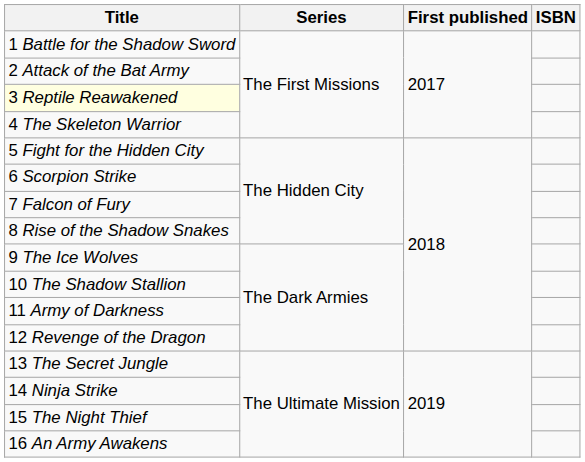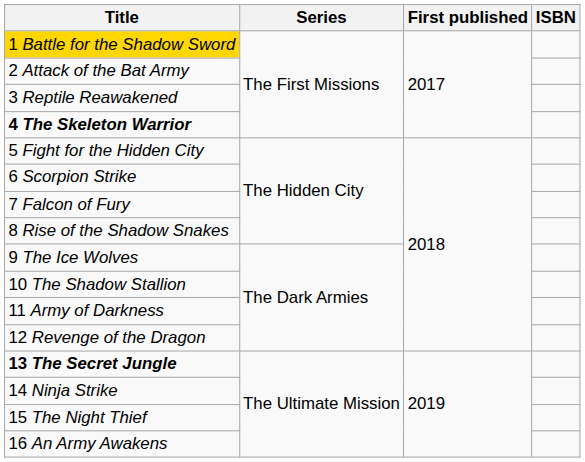(122, 44) no background -> (122, 44) gold background
(93, 97) lightyellow background -> (93, 97) no background
(95, 124) normal -> (100, 124) bold
(88, 364) normal -> (92, 364) bold
